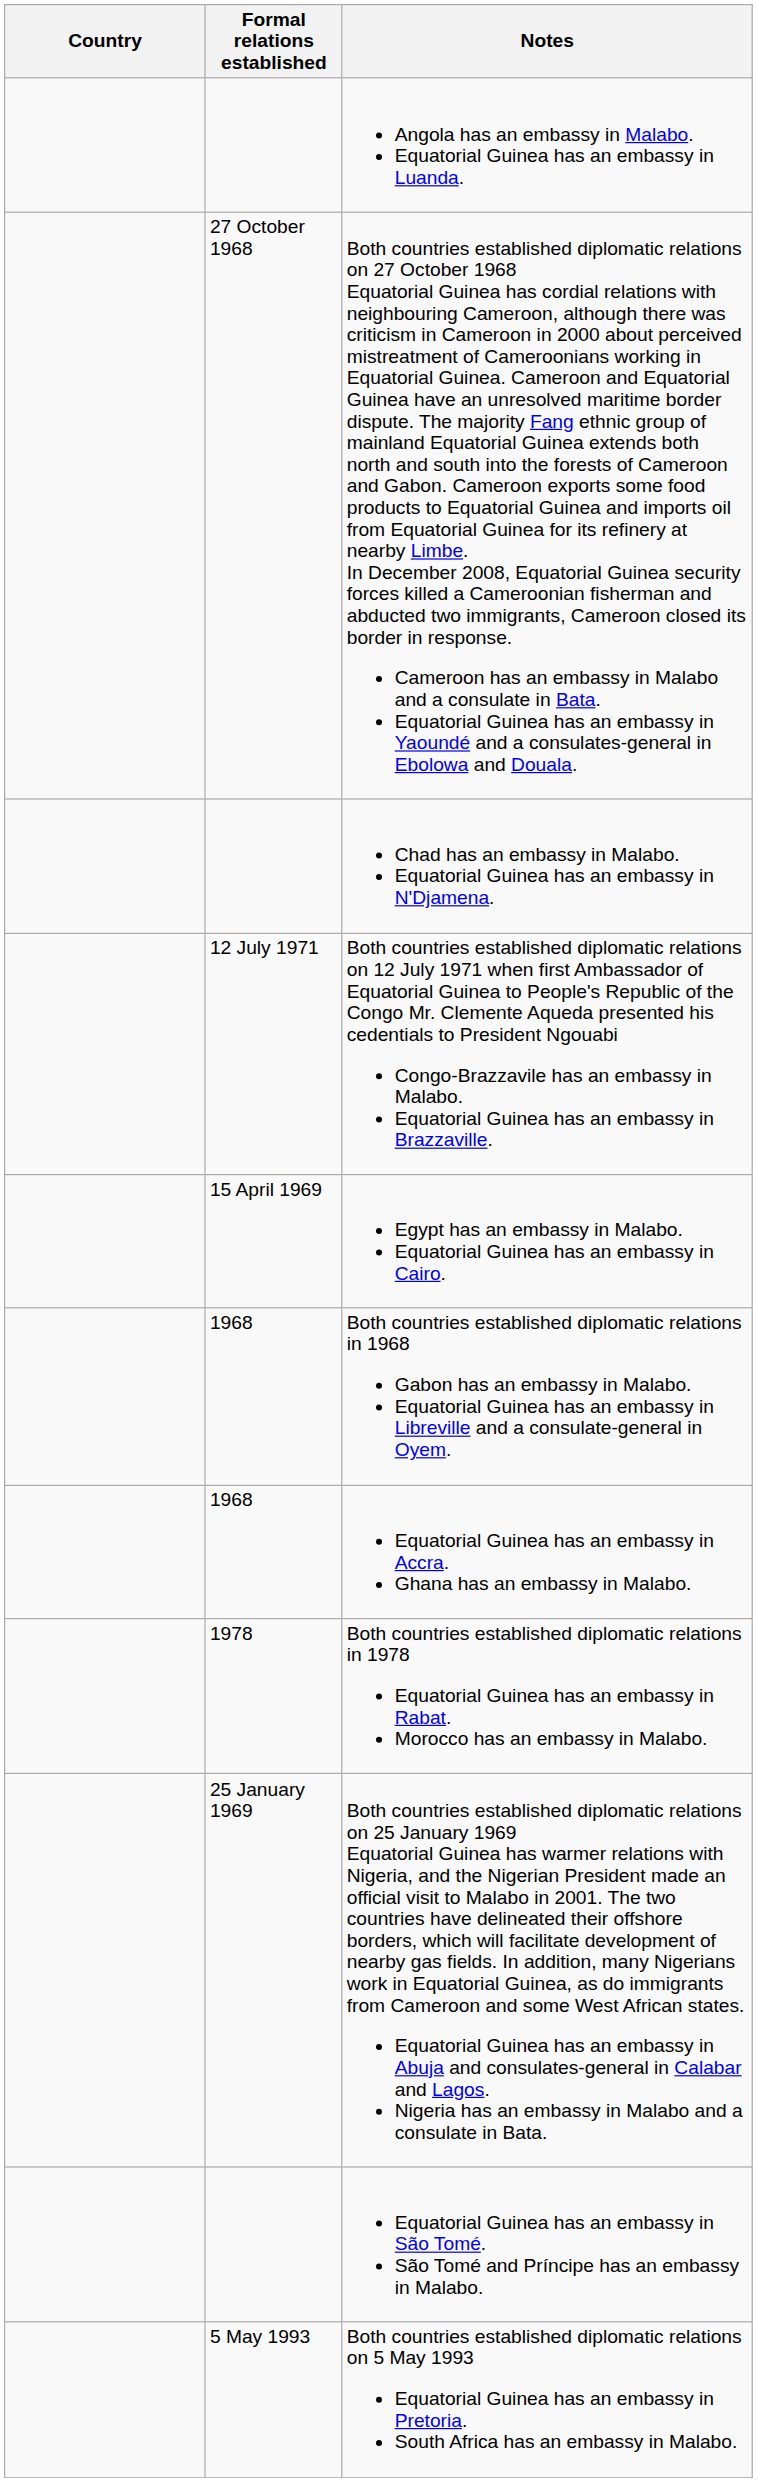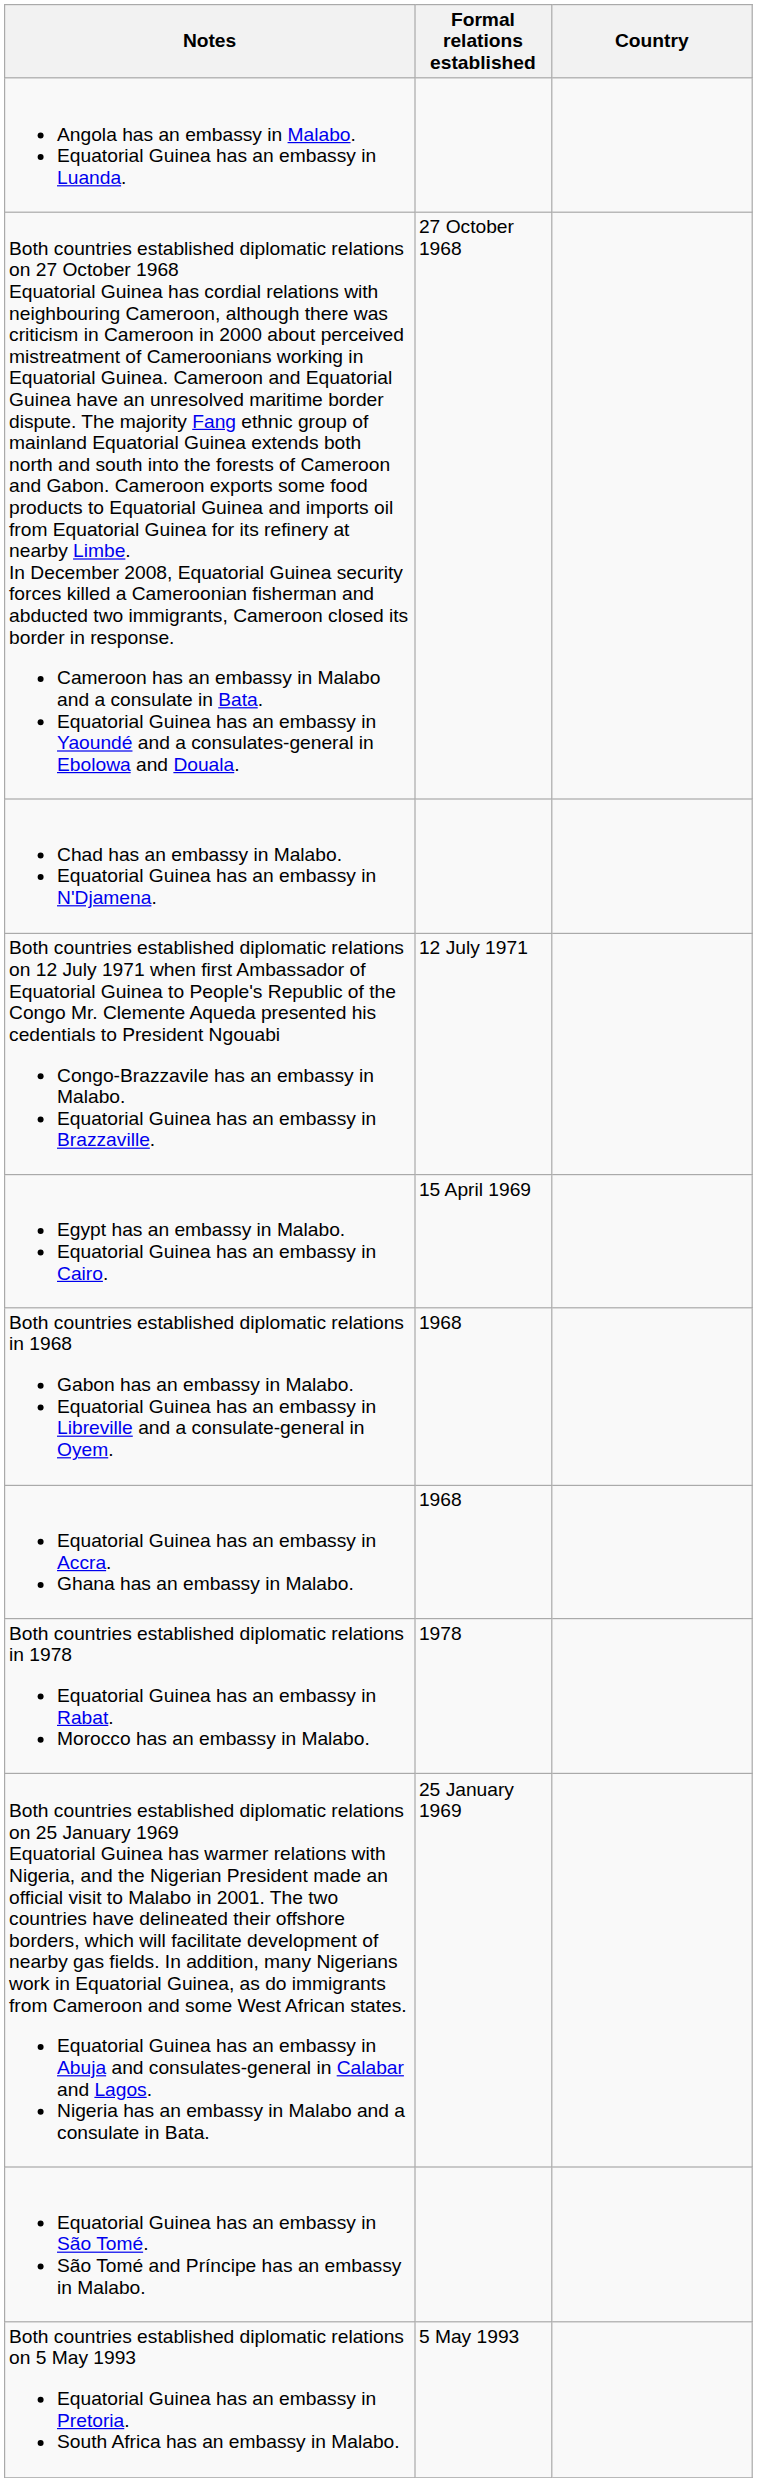columns swapped: (105, 41) <-> (547, 41)
